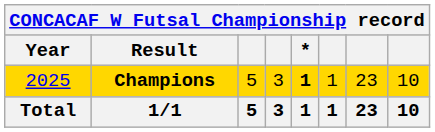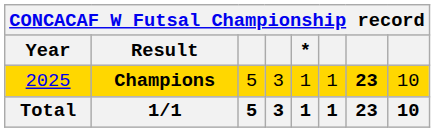(305, 81) bold -> (305, 81) normal
(366, 81) normal -> (366, 81) bold
